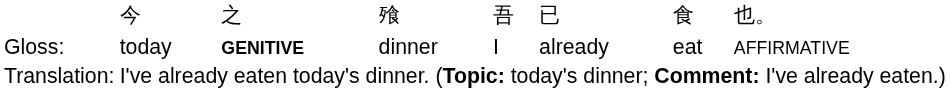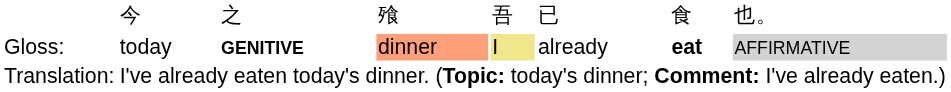(408, 47) no background -> (407, 47) lightsalmon background
(496, 47) no background -> (495, 47) khaki background
(688, 47) normal -> (687, 47) bold
(792, 48) no background -> (792, 48) lightgrey background
